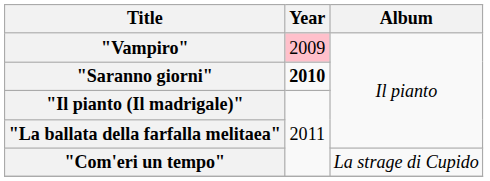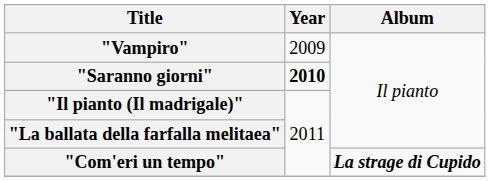(307, 47) pink background -> (307, 47) no background
(406, 162) normal -> (407, 162) bold
